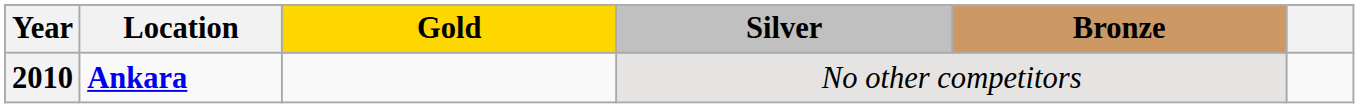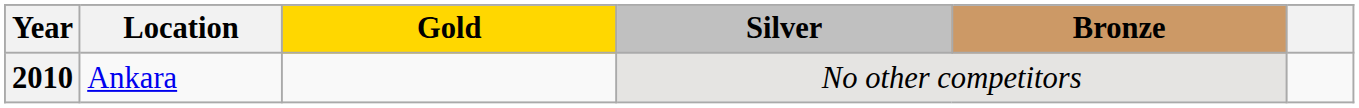(137, 77) bold -> (132, 77) normal
